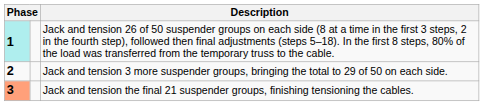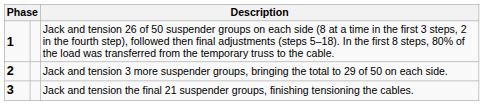(10, 41) paleturquoise background -> (10, 41) no background
(10, 90) lightsalmon background -> (10, 90) no background
